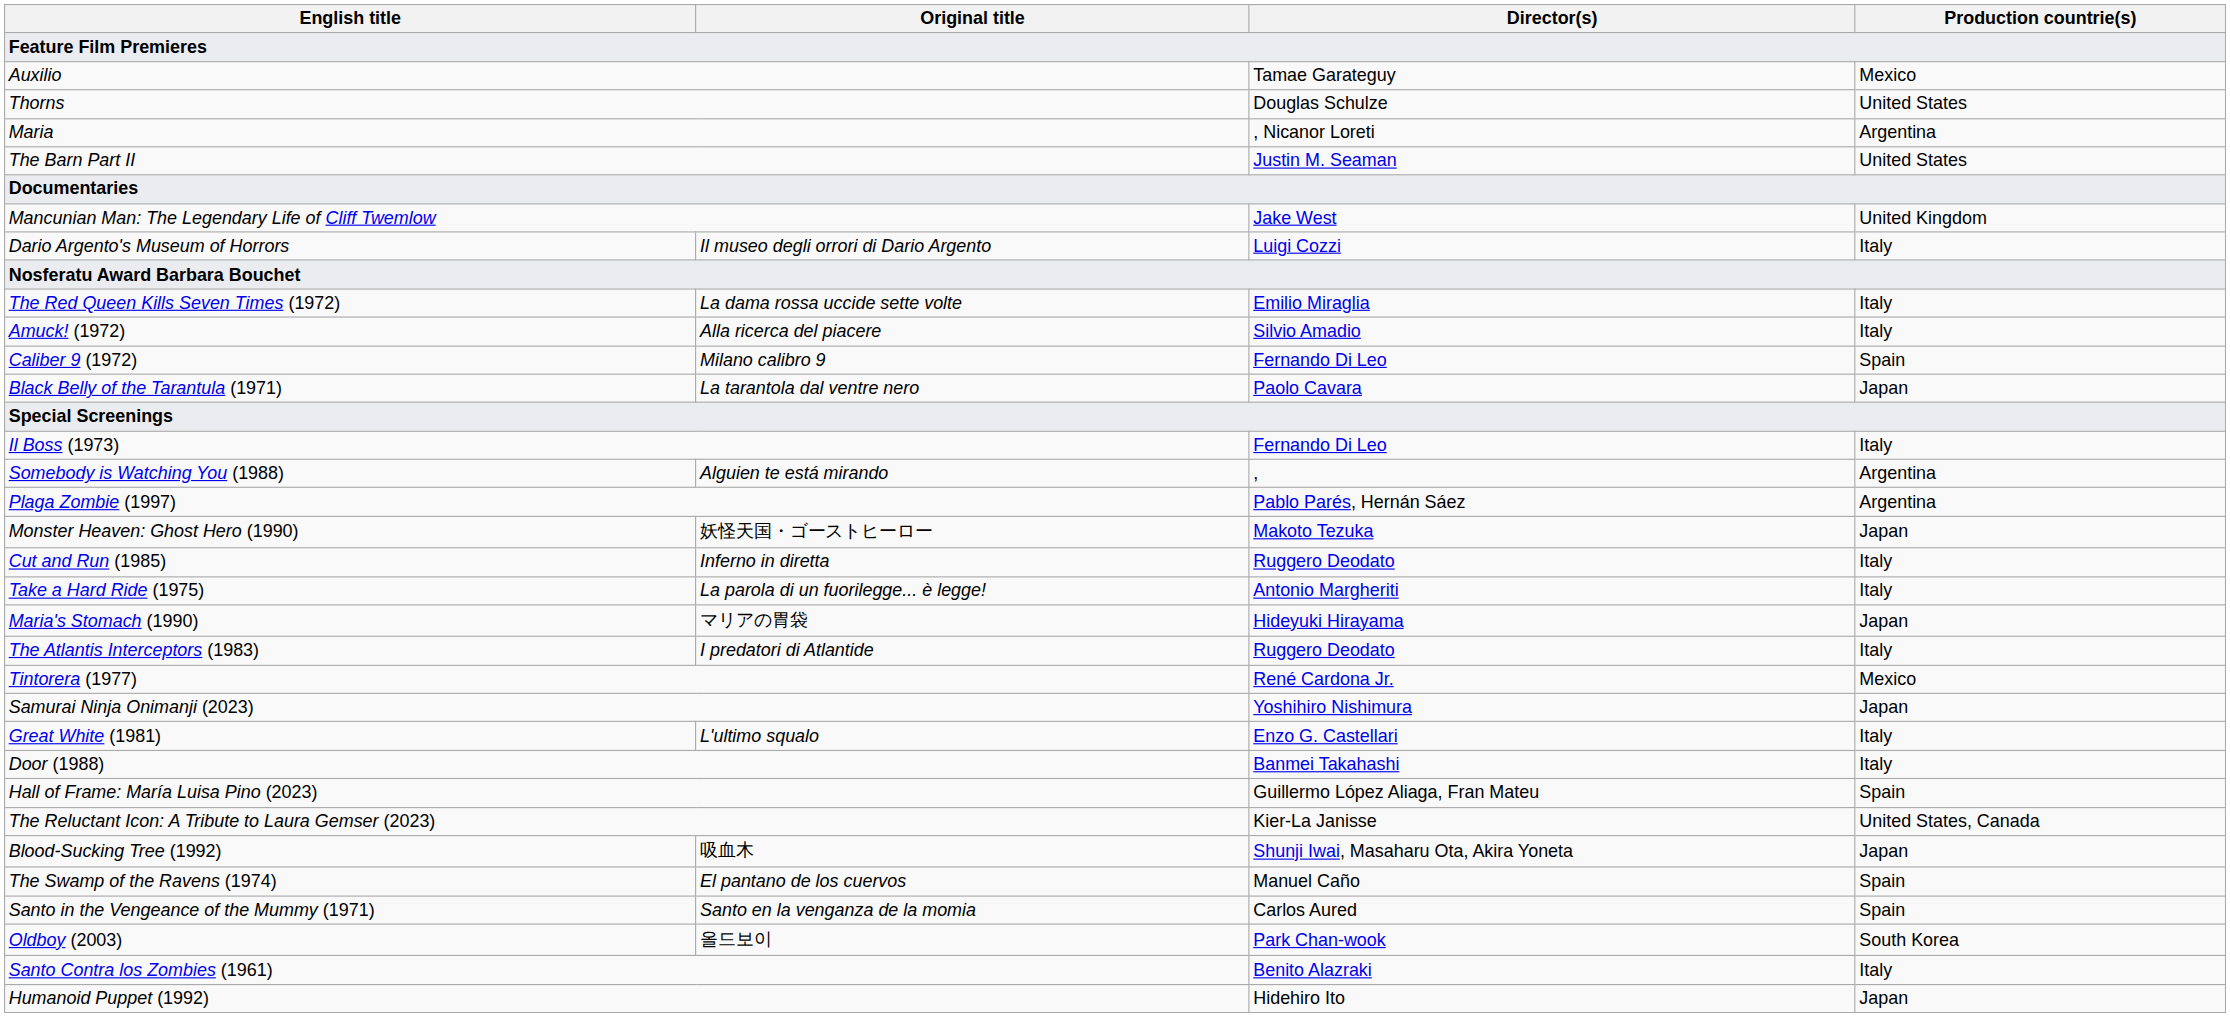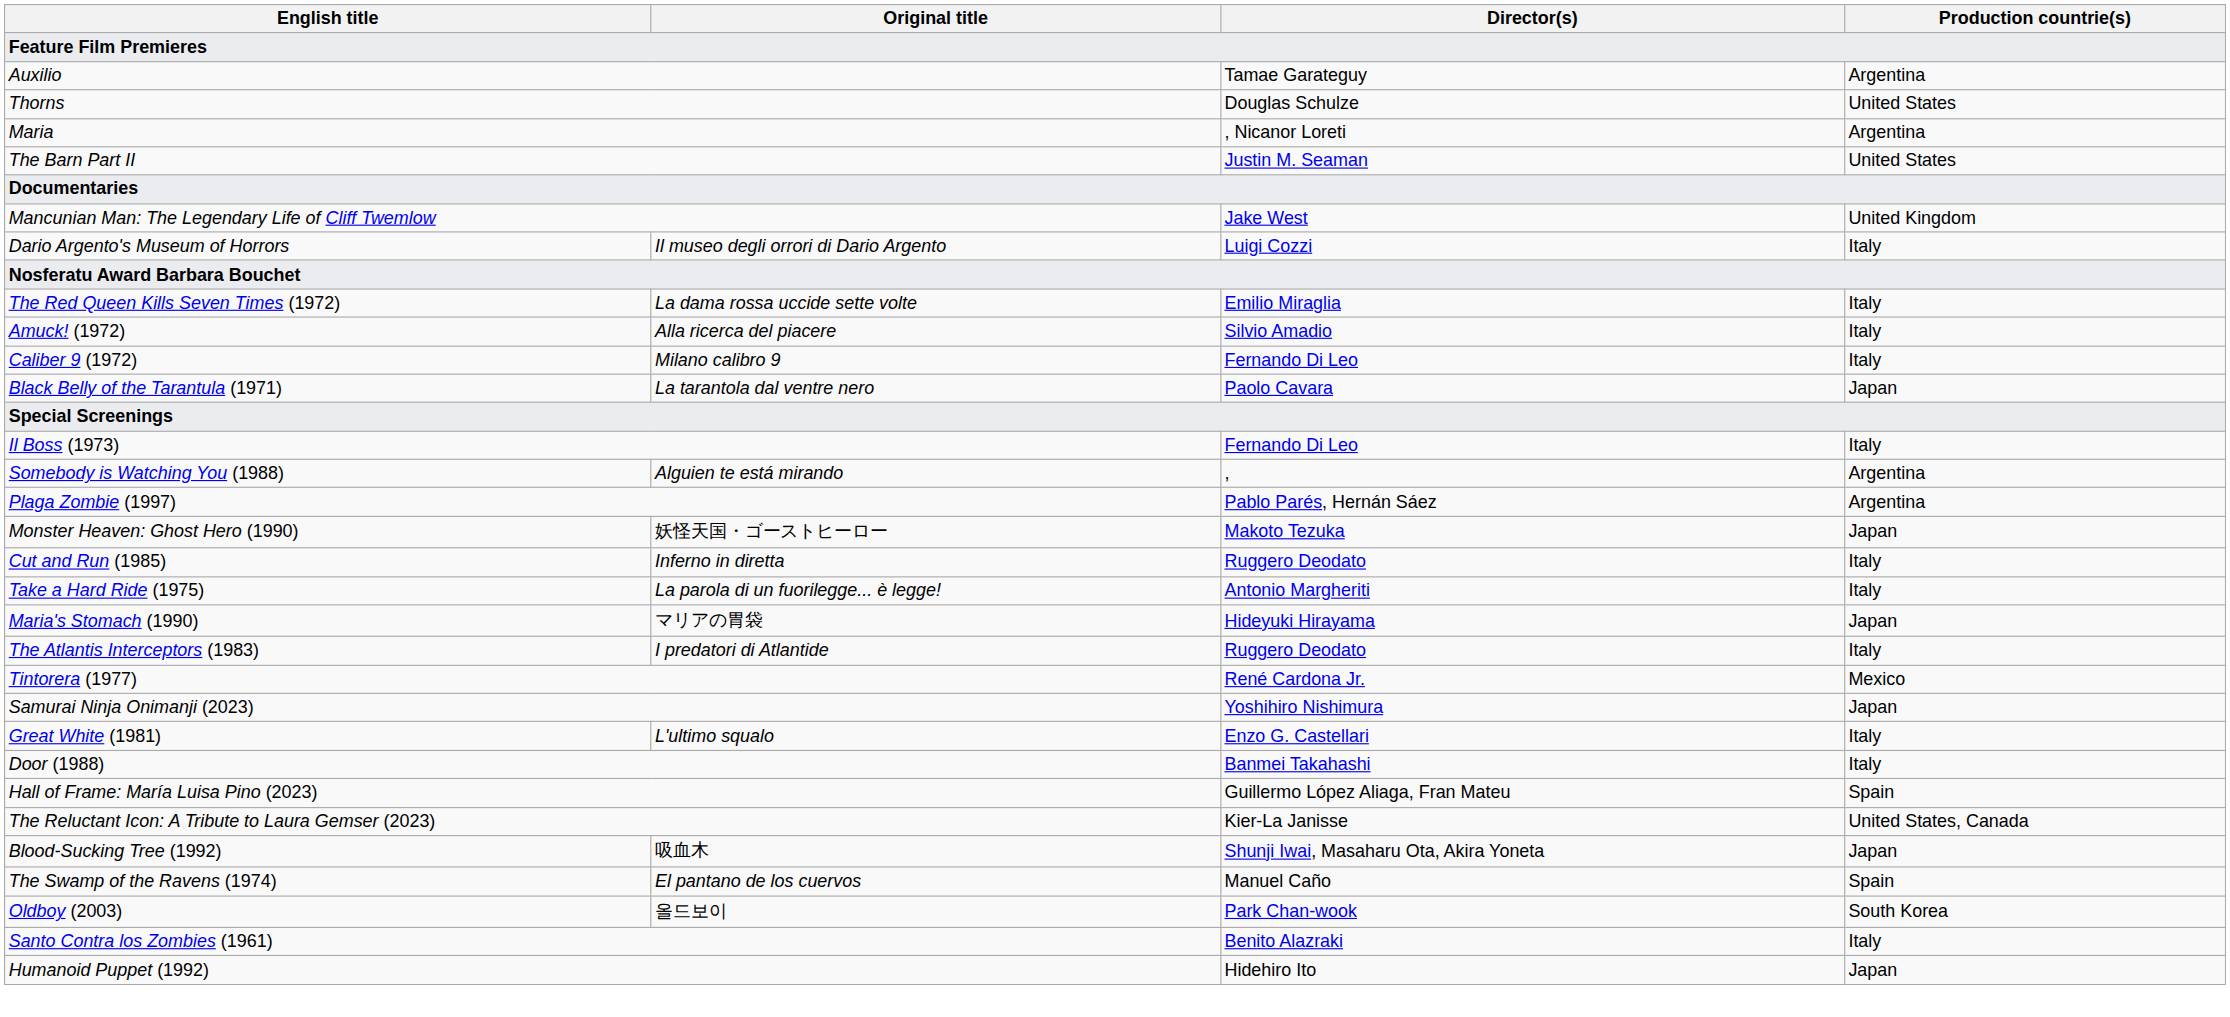(1888, 75) Mexico -> (1887, 75) Argentina
(1882, 359) Spain -> (1865, 359) Italy
- row: (192, 909)
